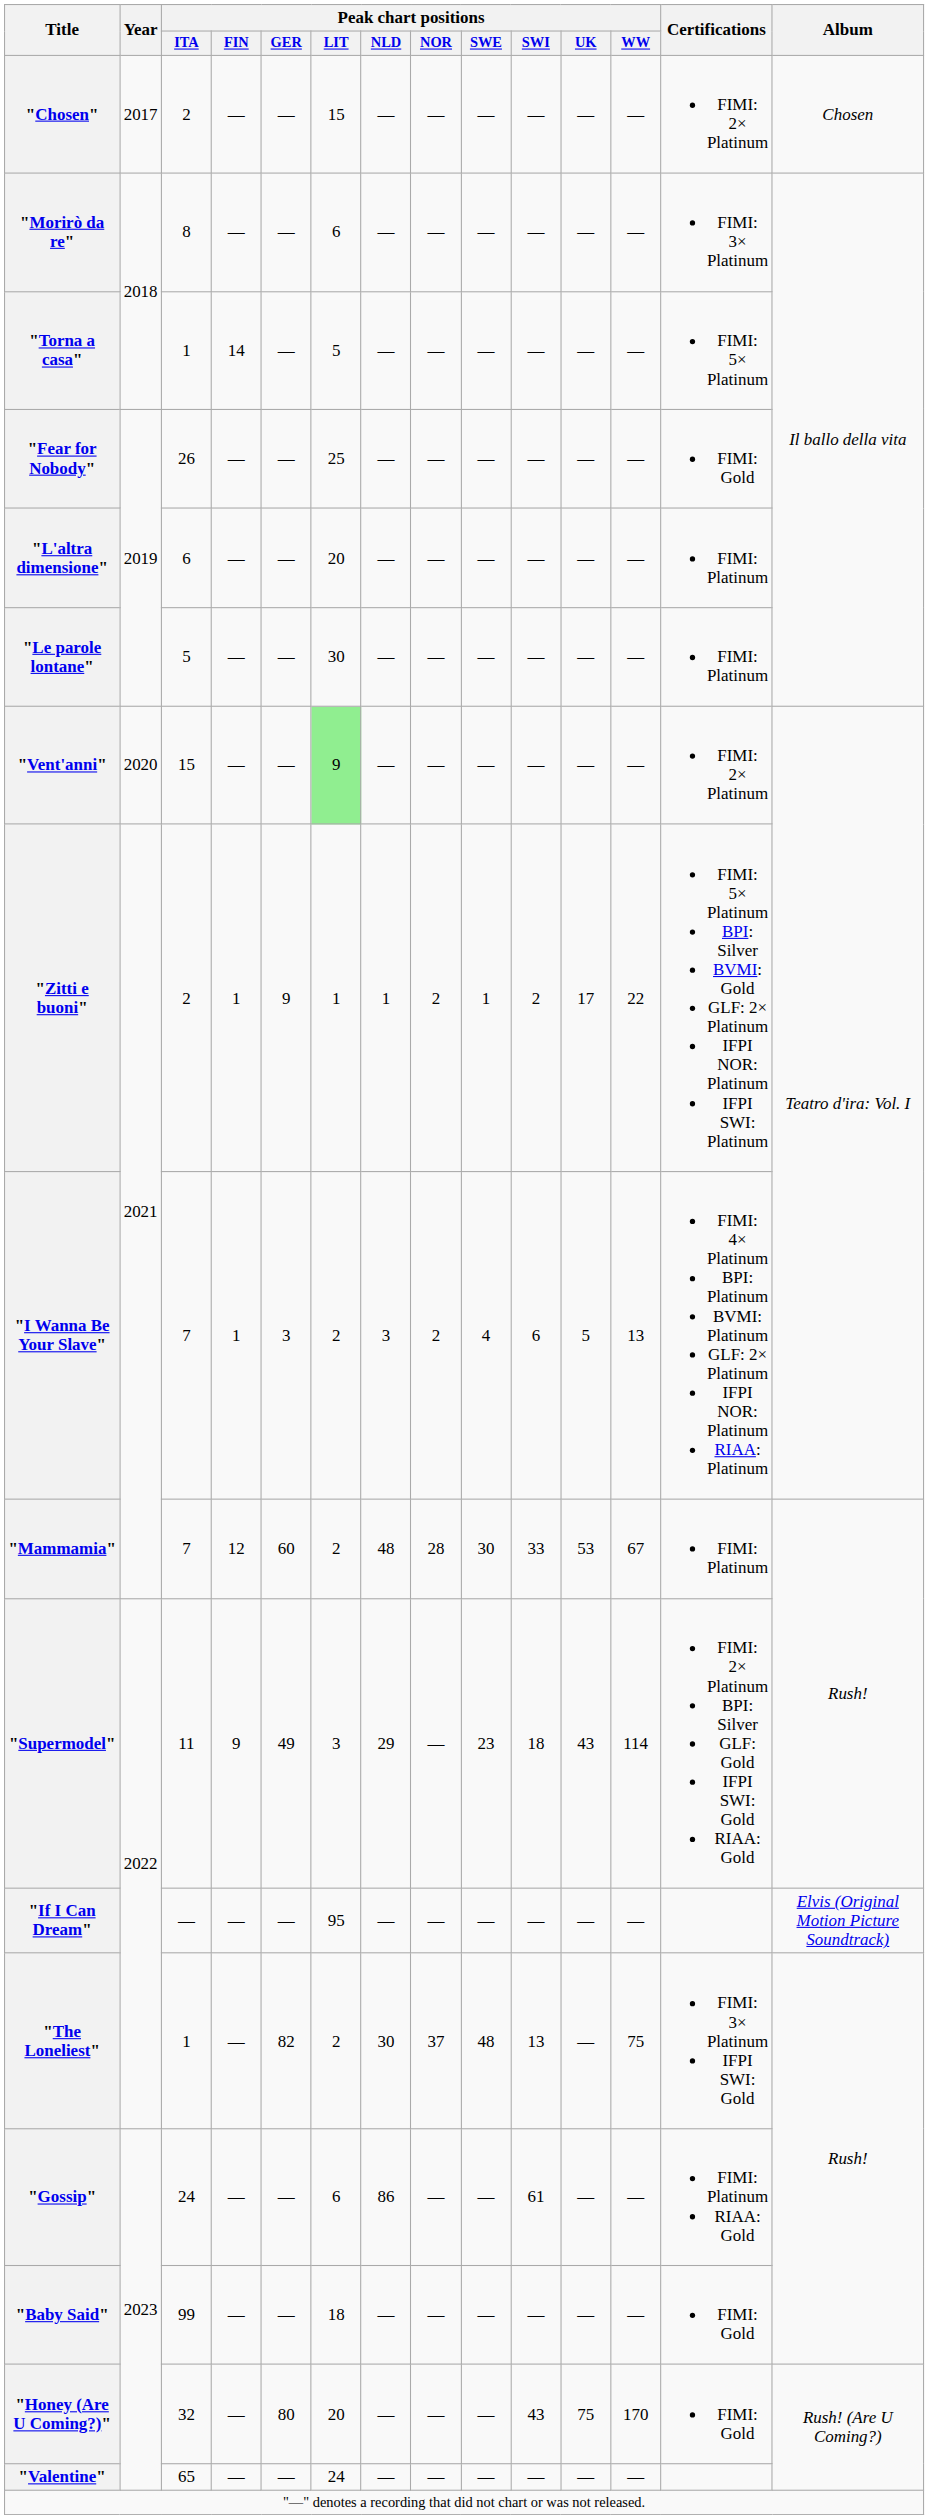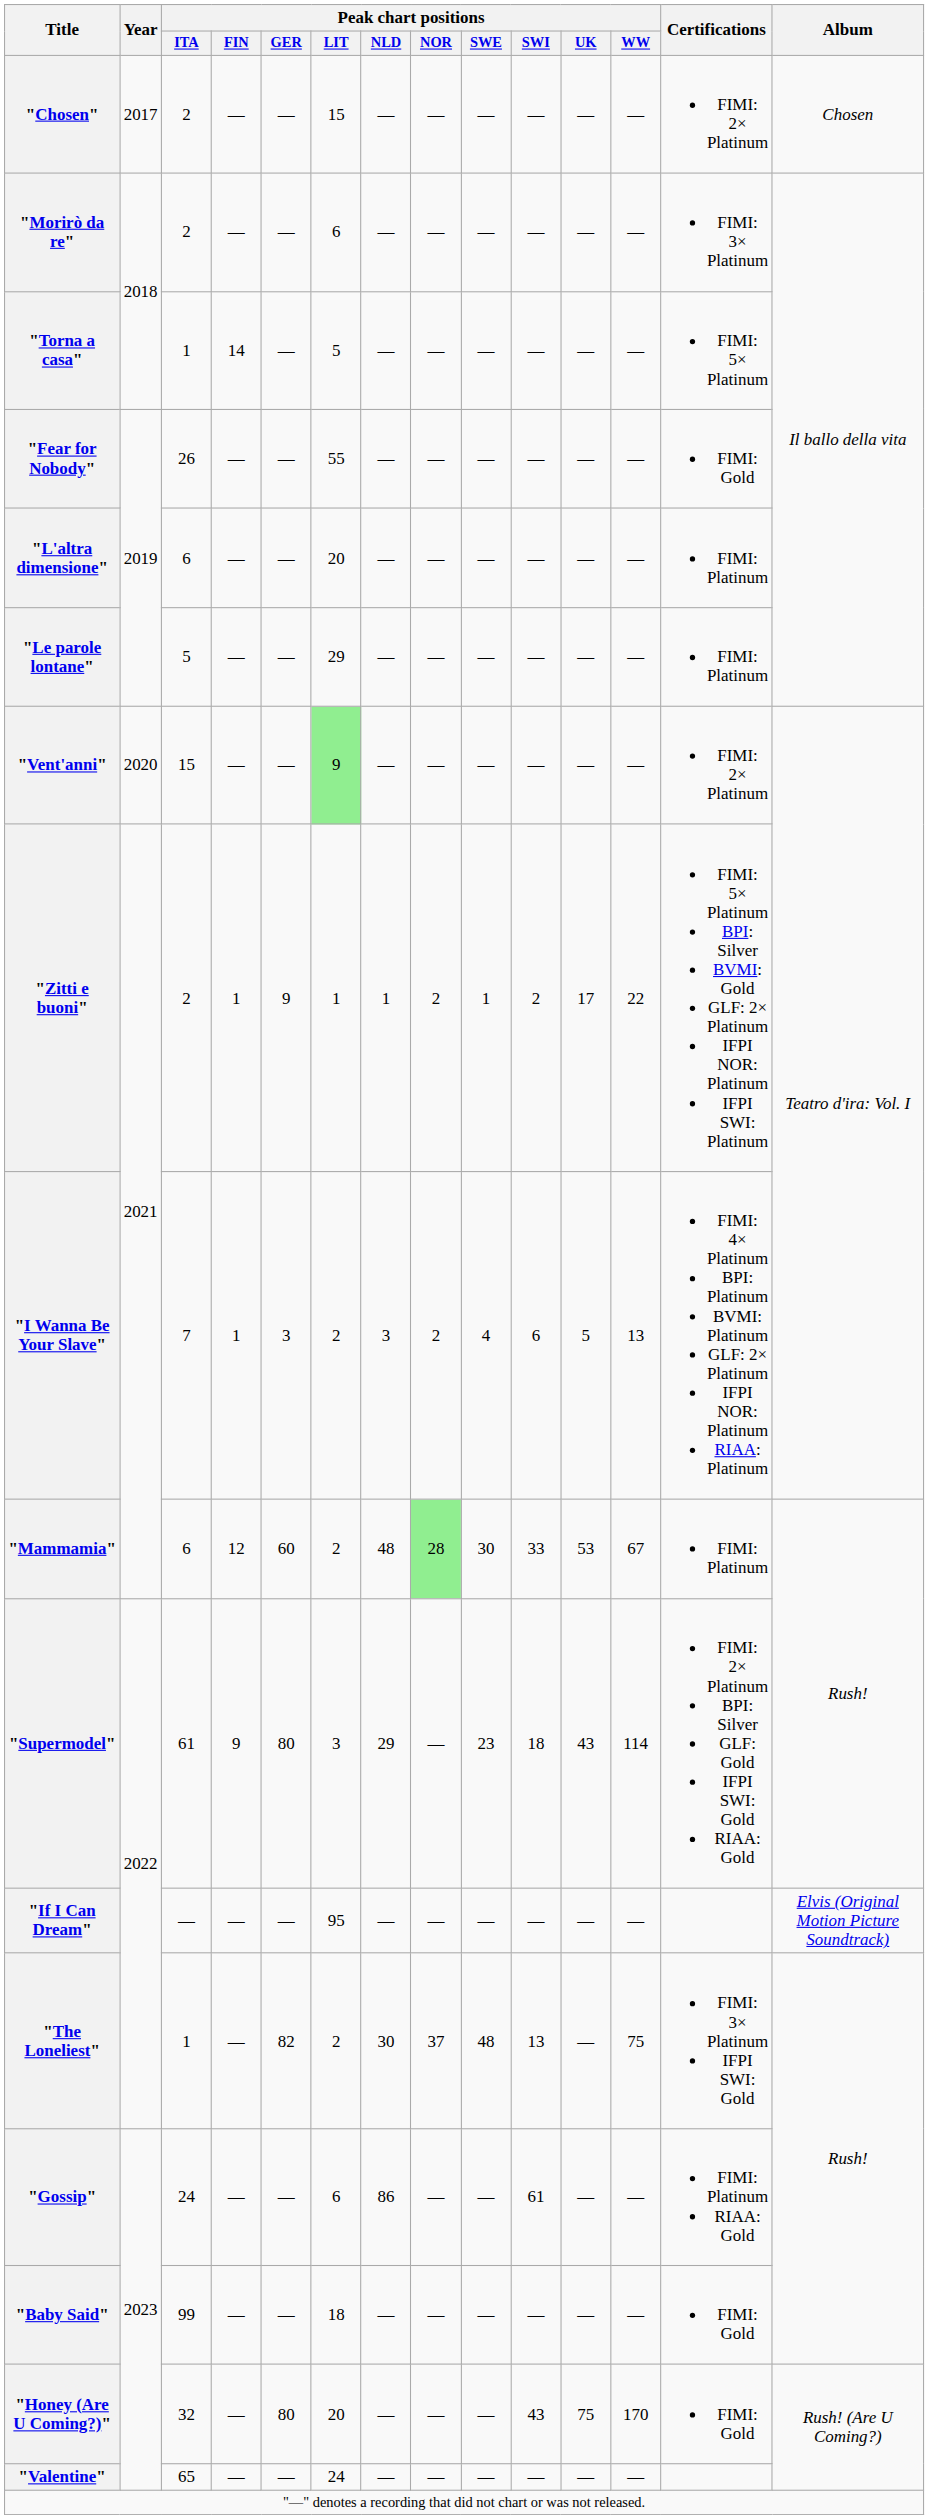(186, 232) 8 -> (186, 232) 2
(336, 458) 25 -> (336, 458) 55
(336, 656) 30 -> (336, 656) 29
(186, 1548) 7 -> (186, 1548) 6
(436, 1548) no background -> (436, 1548) lightgreen background
(186, 1743) 11 -> (186, 1743) 61
(286, 1743) 49 -> (286, 1743) 80
